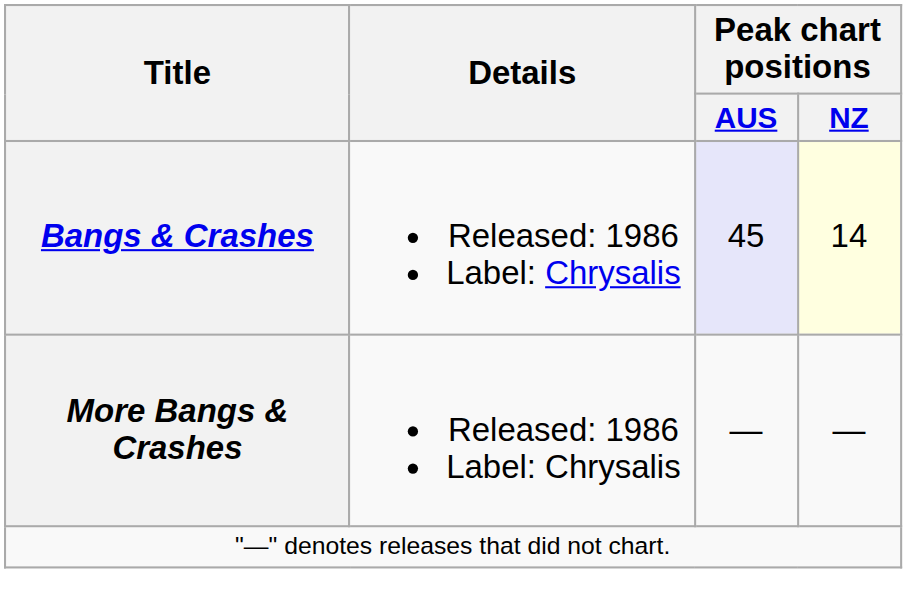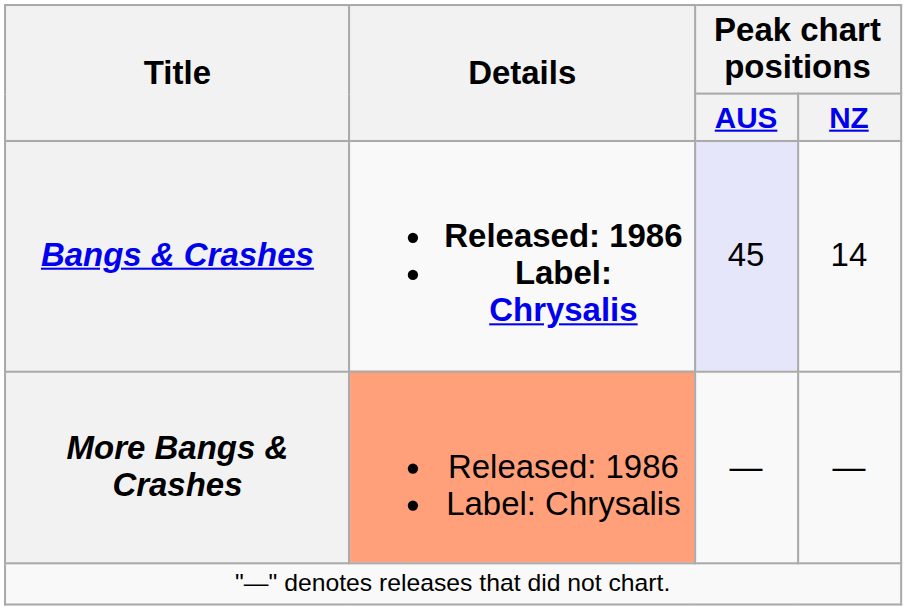(522, 256) normal -> (522, 275) bold
(849, 236) lightyellow background -> (849, 255) no background
(522, 448) no background -> (522, 485) lightsalmon background
